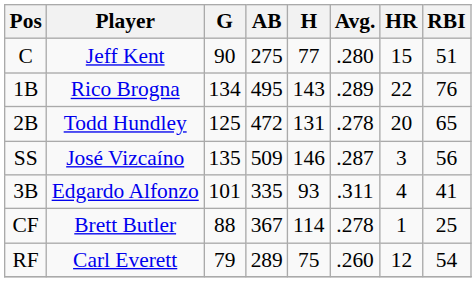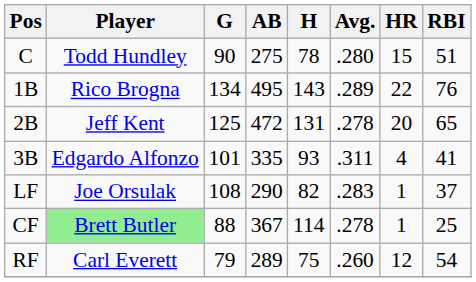(125, 55) Jeff Kent -> (125, 55) Todd Hundley
(309, 55) 77 -> (309, 55) 78
(125, 123) Todd Hundley -> (125, 123) Jeff Kent
- row: (26, 157)
+ row: (26, 191)
(125, 225) no background -> (125, 225) lightgreen background
